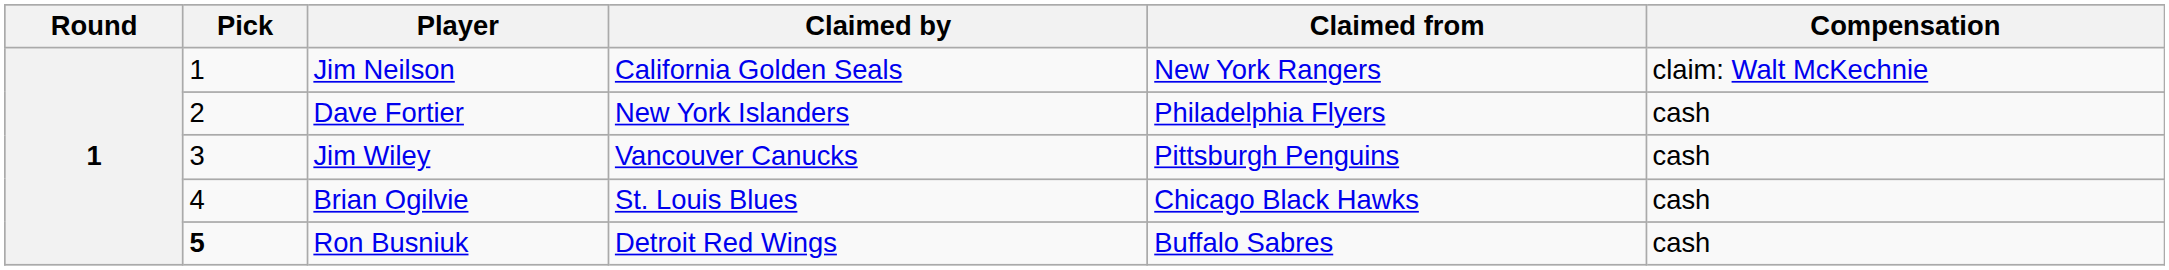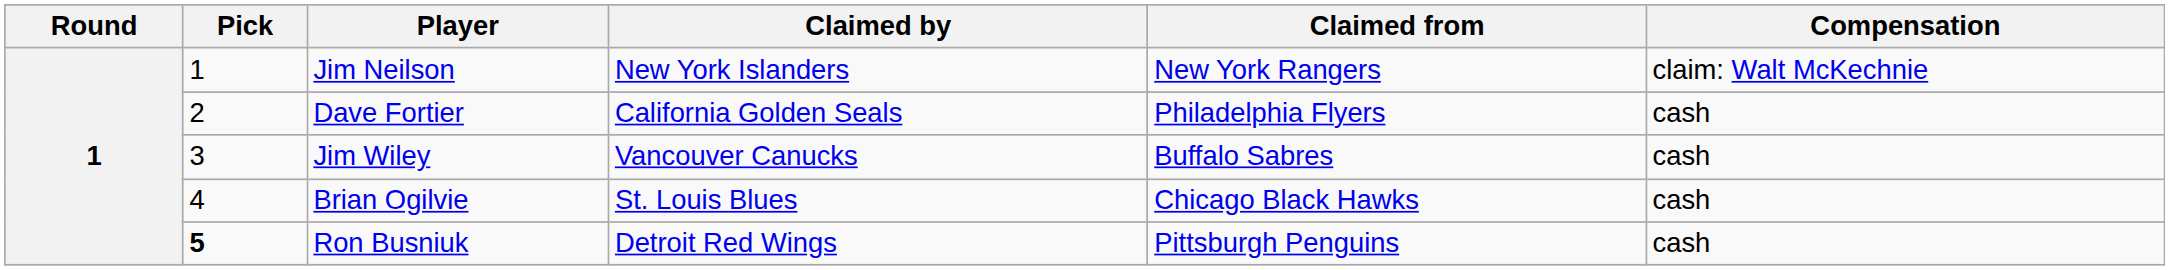(759, 69) California Golden Seals -> (732, 69) New York Islanders
(732, 112) New York Islanders -> (759, 112) California Golden Seals
(1277, 156) Pittsburgh Penguins -> (1244, 156) Buffalo Sabres
(1244, 243) Buffalo Sabres -> (1277, 243) Pittsburgh Penguins
